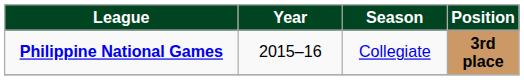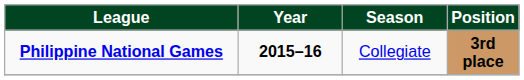(290, 53) normal -> (290, 53) bold
